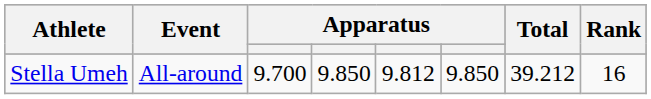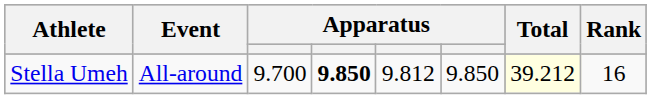(344, 73) normal -> (344, 73) bold
(543, 73) no background -> (543, 73) lightyellow background
